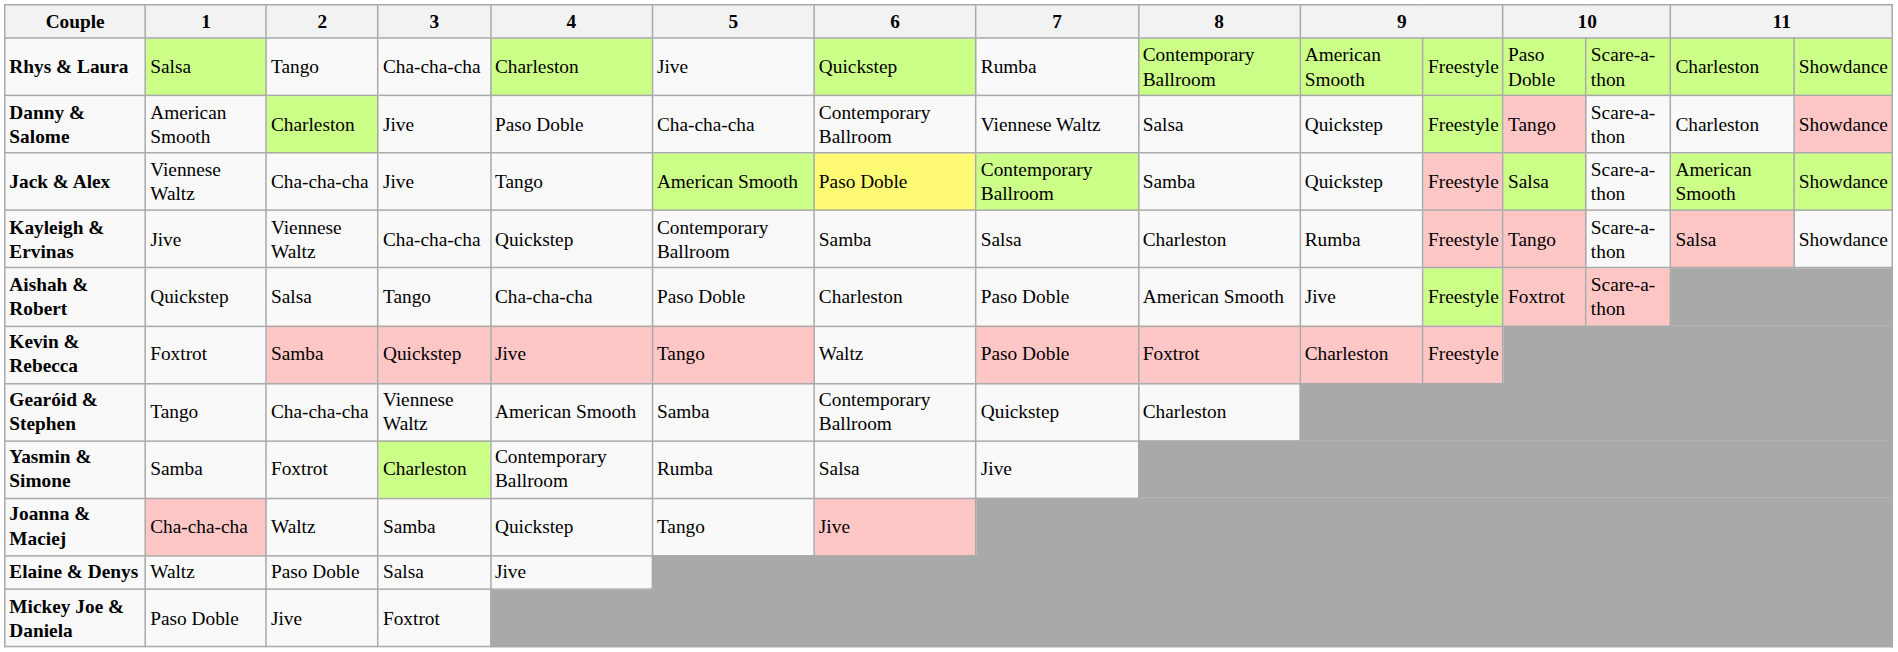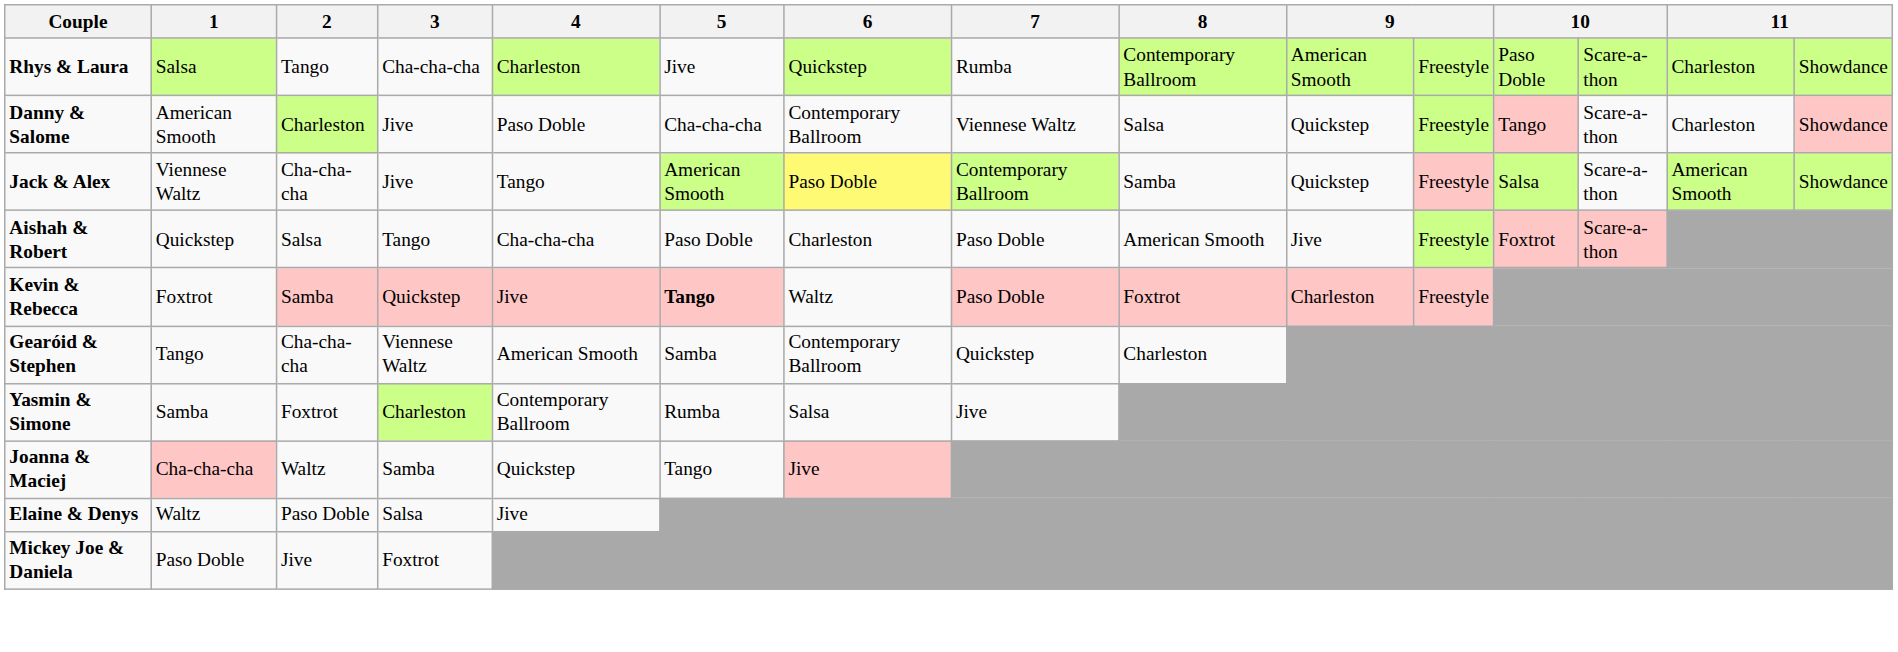- row: (57, 239)
(681, 354) normal -> (690, 297) bold
